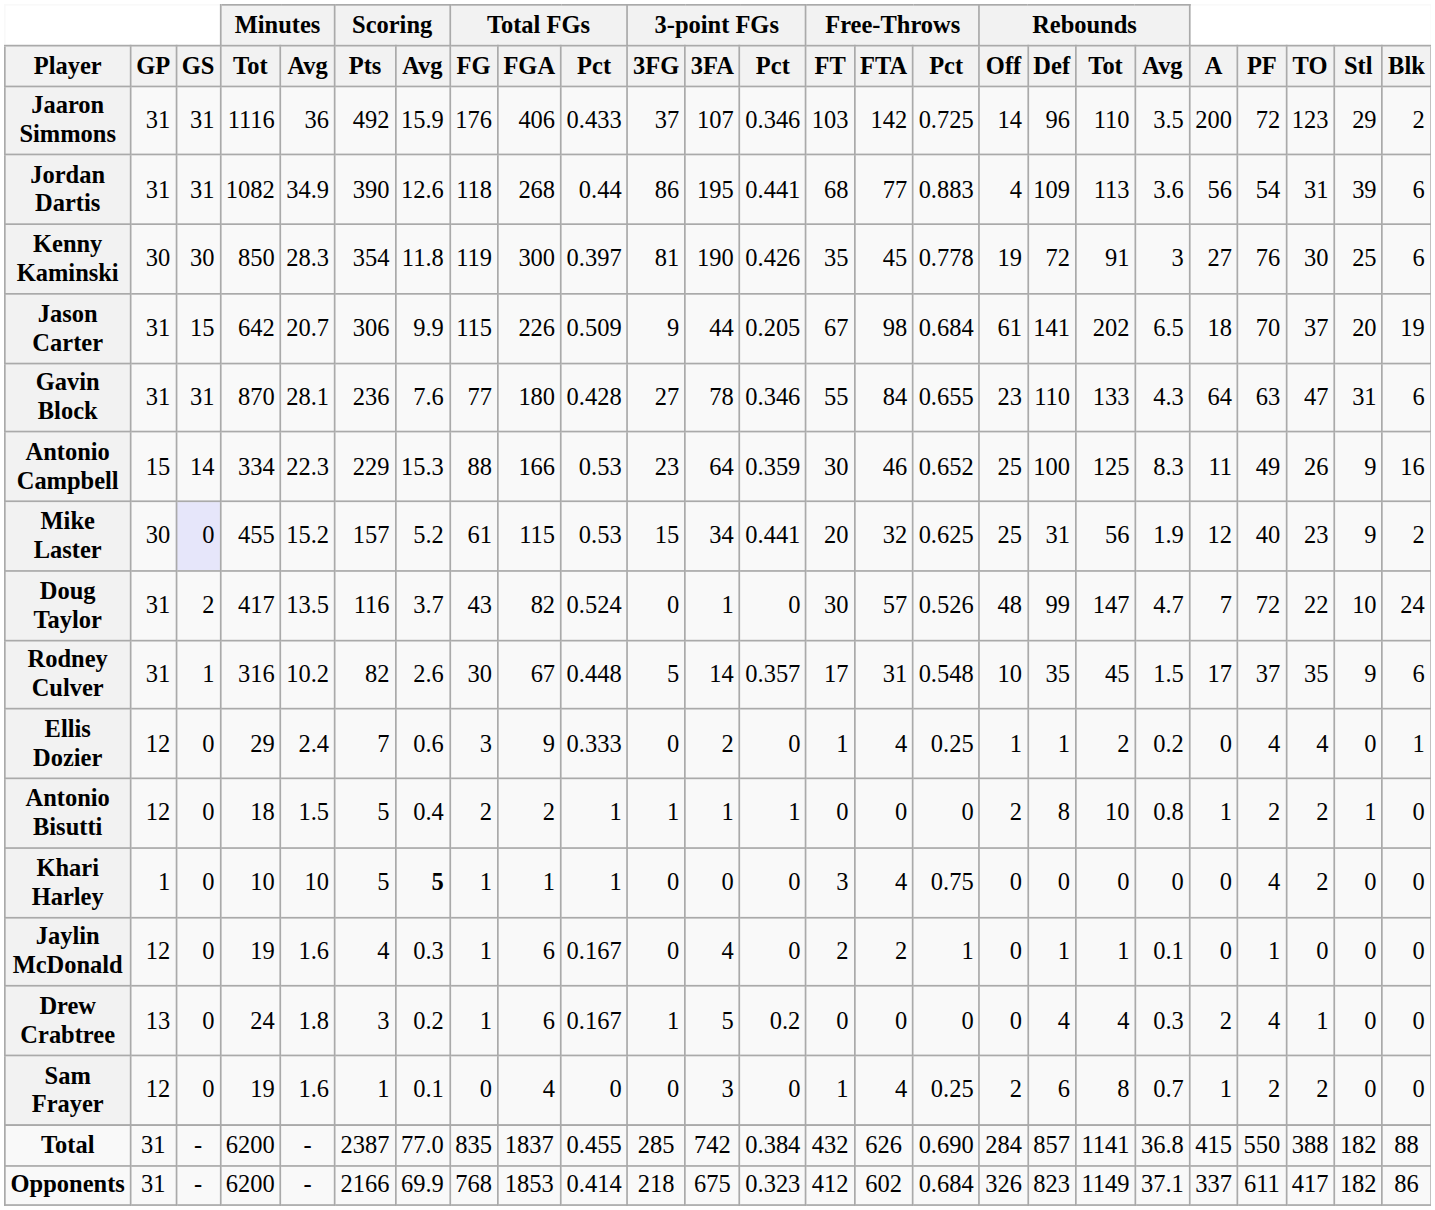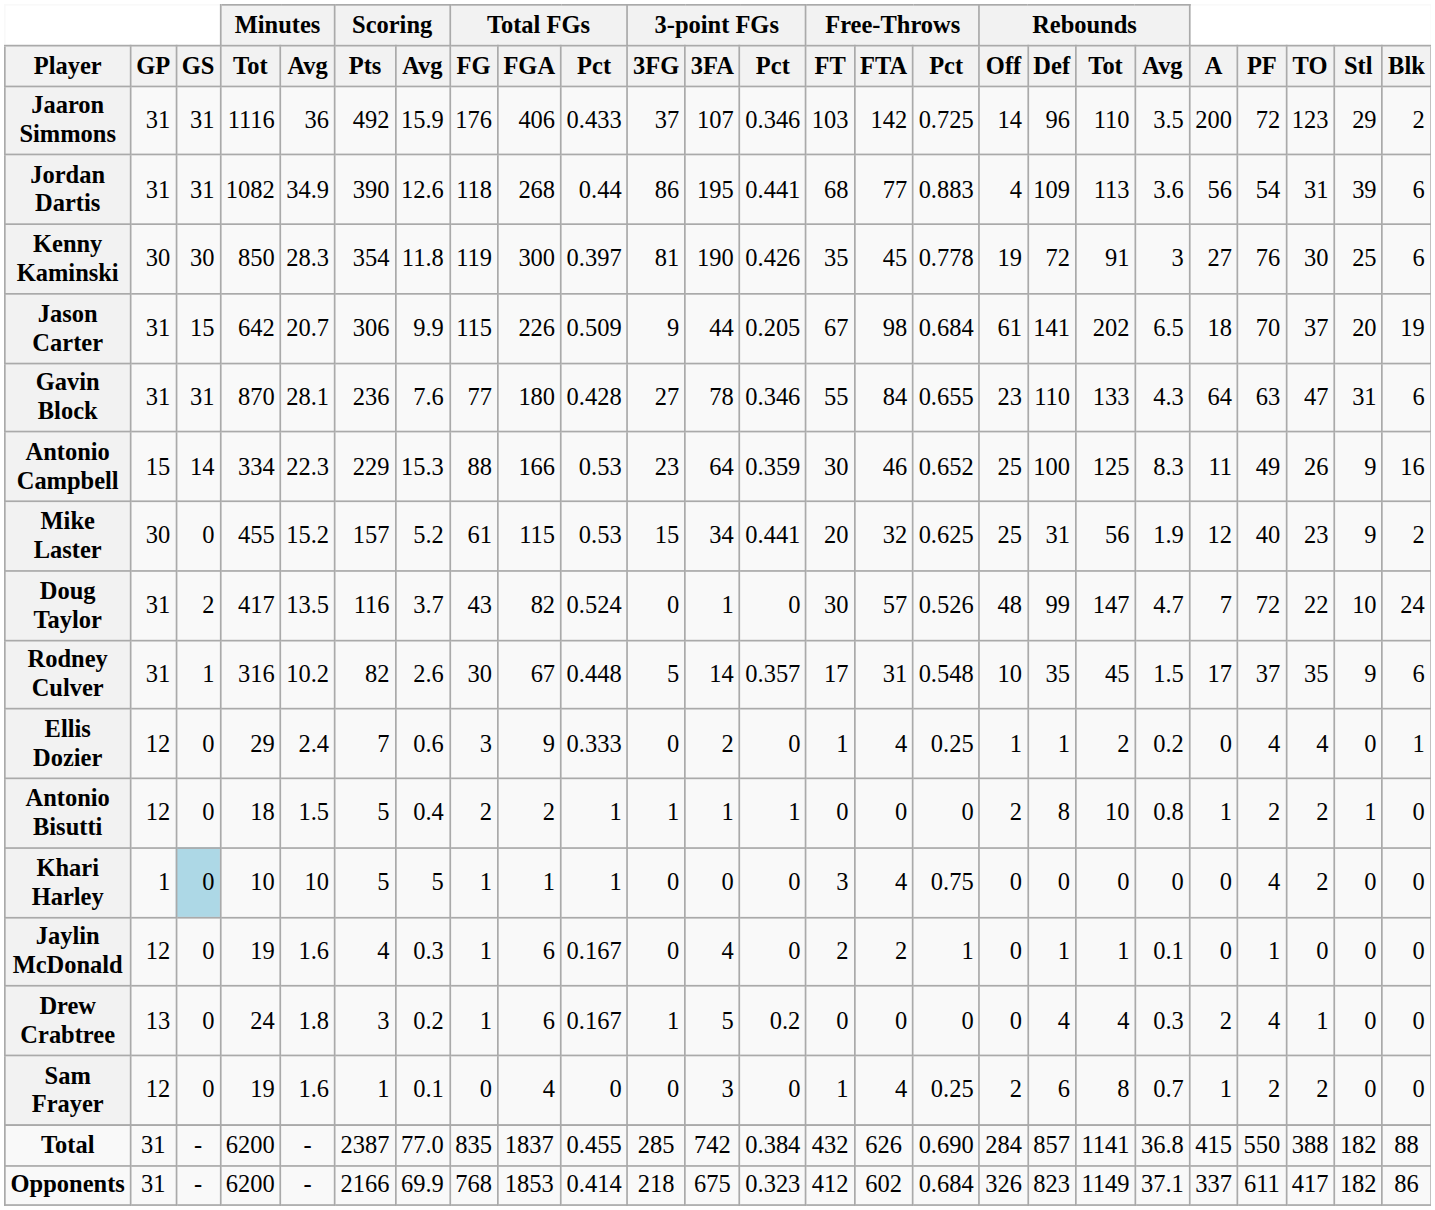(208, 535) lavender background -> (208, 535) no background
(208, 882) no background -> (208, 882) lightblue background
(438, 882) bold -> (438, 882) normal
